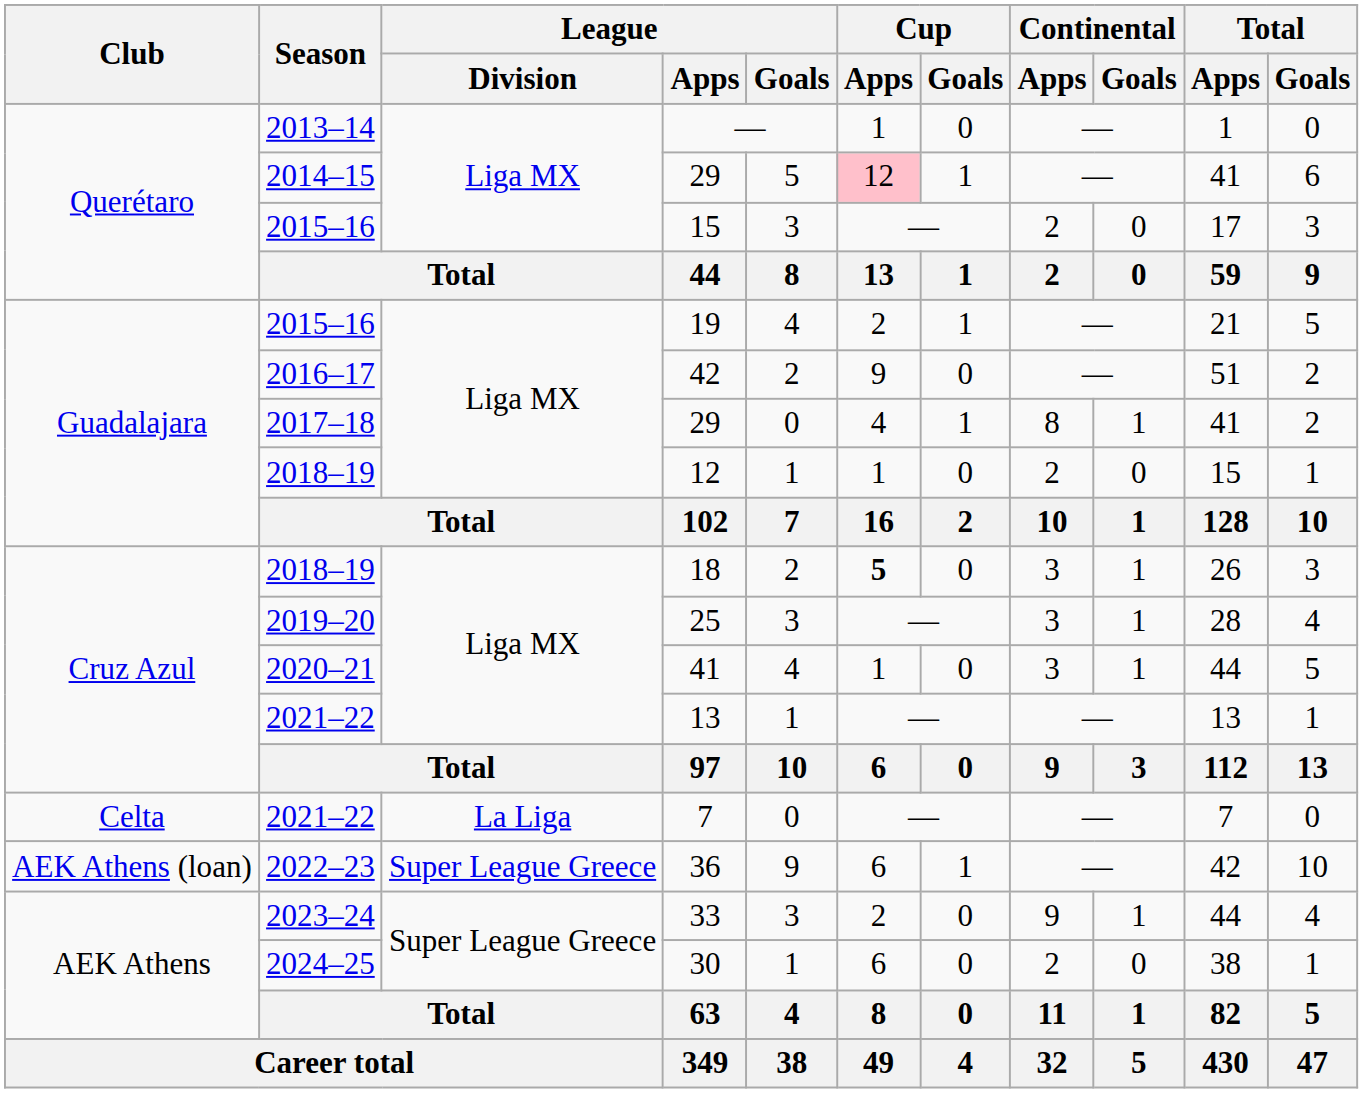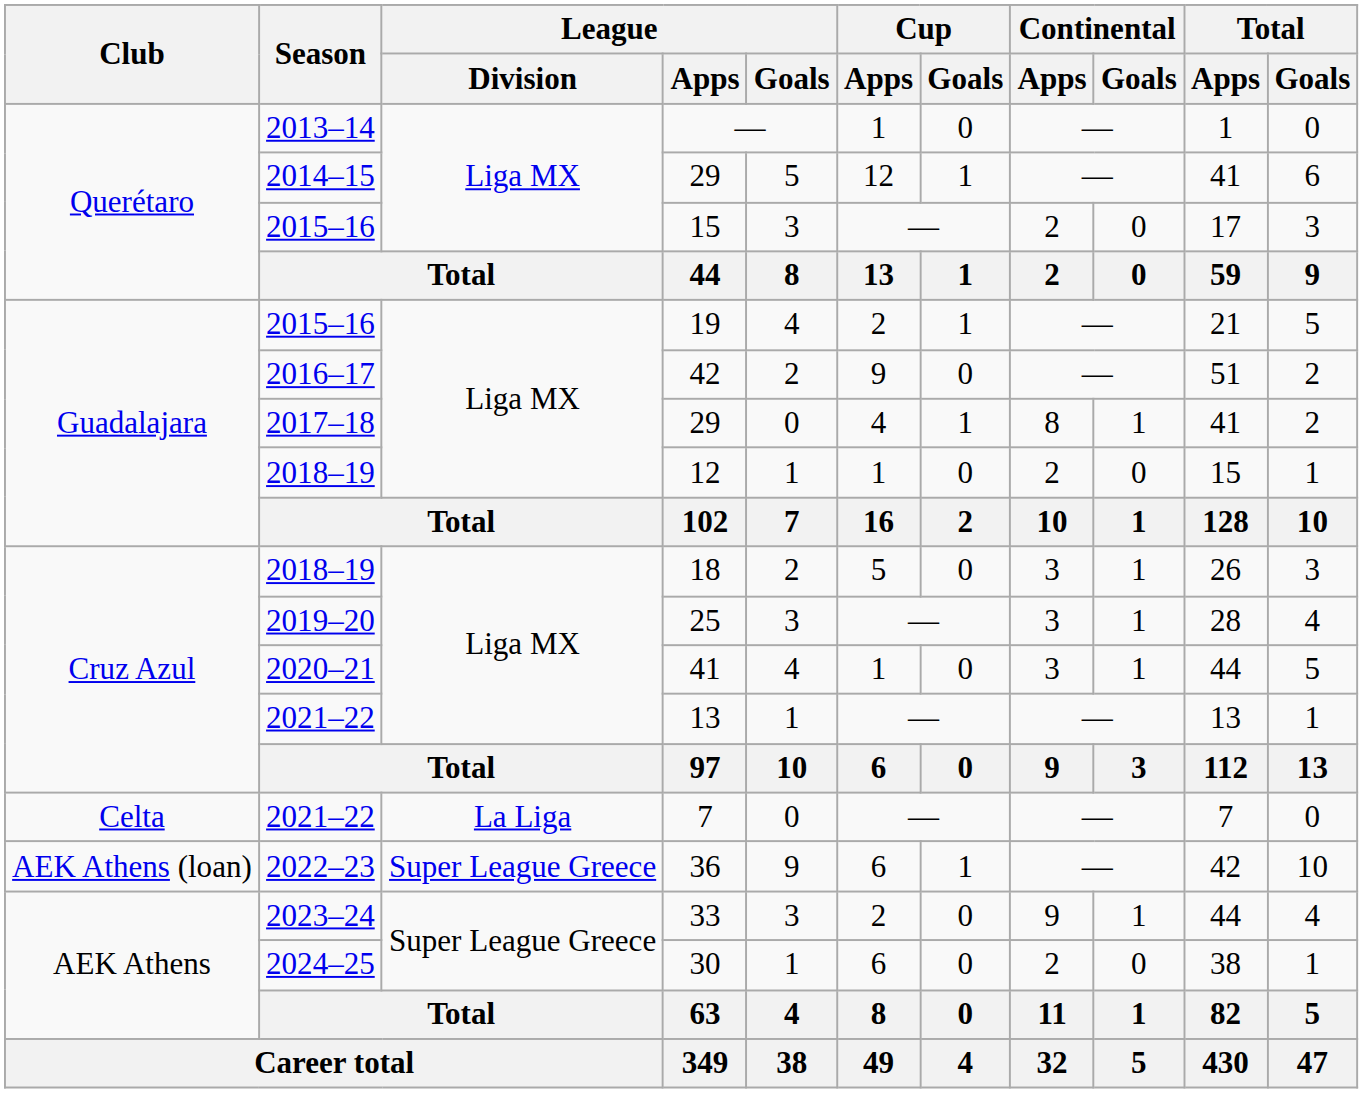(879, 176) pink background -> (879, 176) no background
(879, 570) bold -> (879, 570) normal
